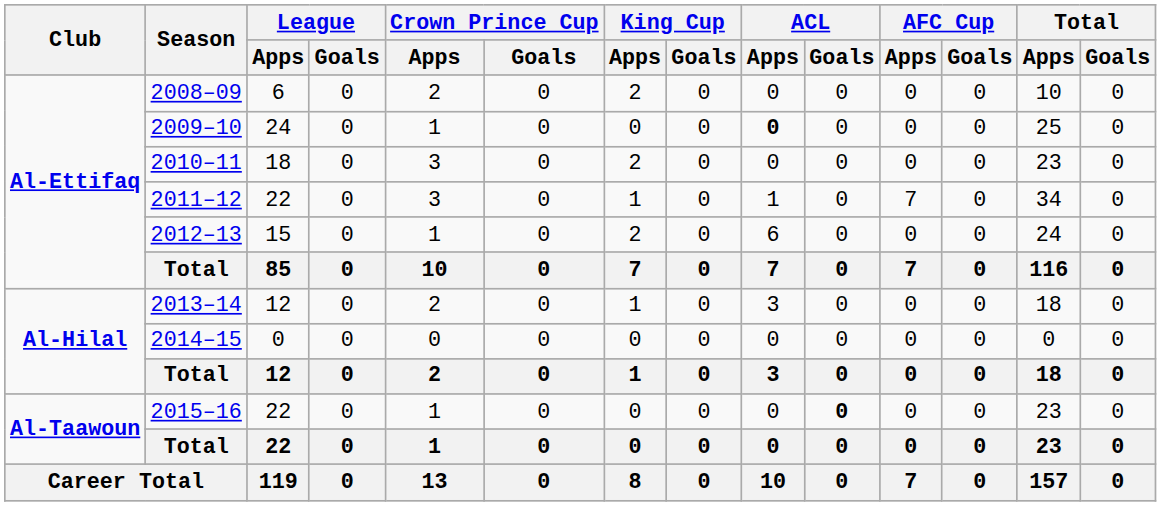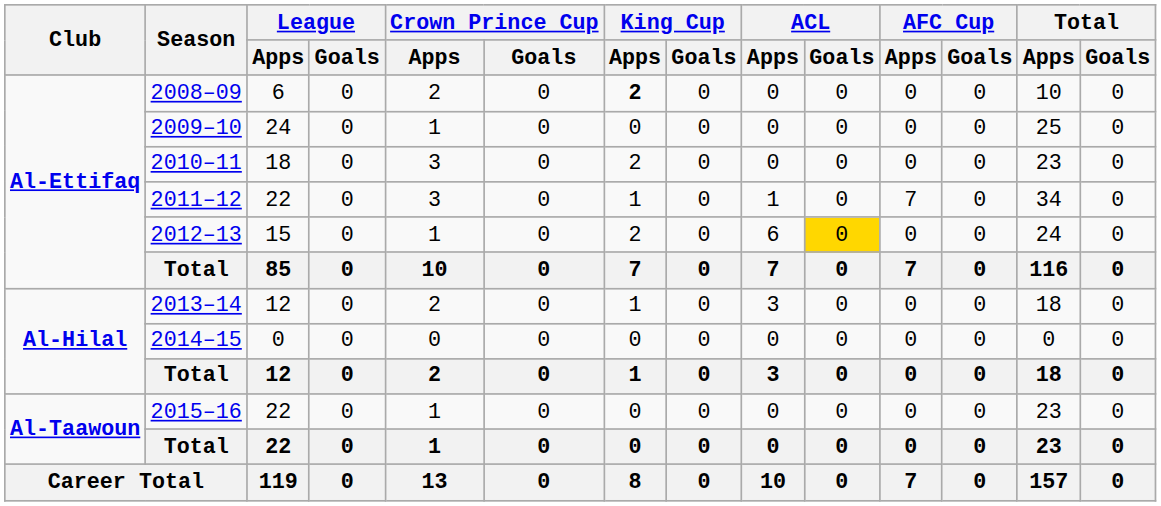(635, 93) normal -> (635, 93) bold
(773, 129) bold -> (773, 129) normal
(842, 235) no background -> (842, 235) gold background
(842, 412) bold -> (842, 412) normal
